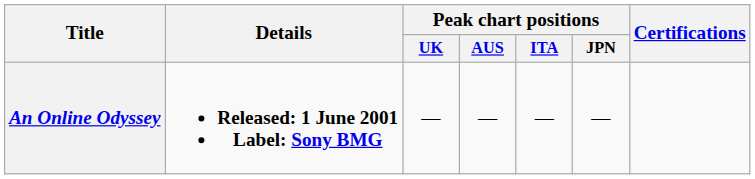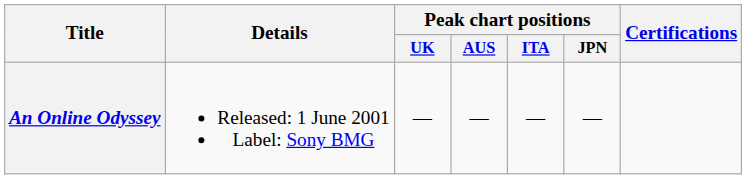(284, 129) bold -> (279, 129) normal
